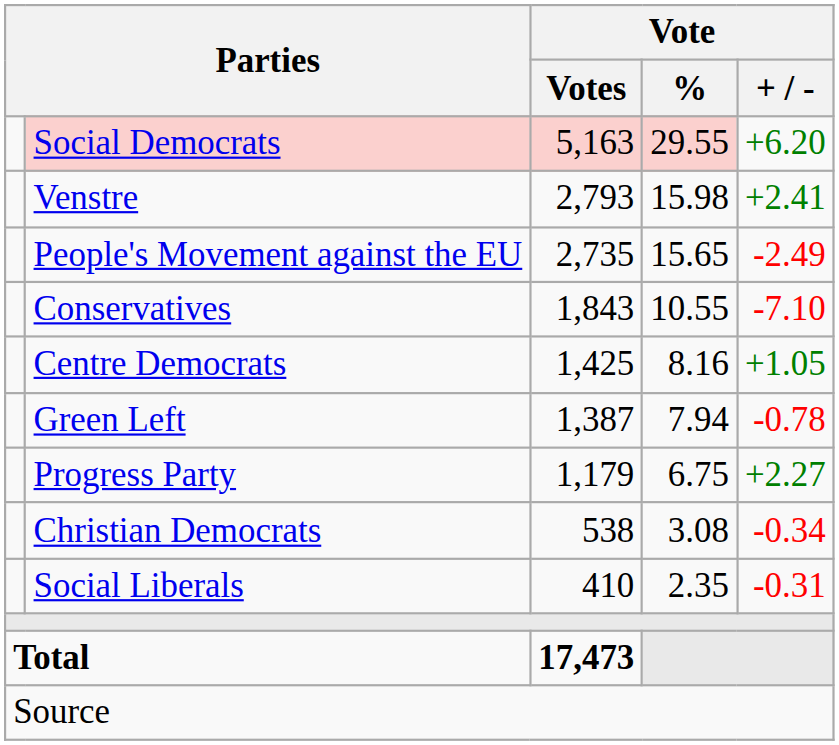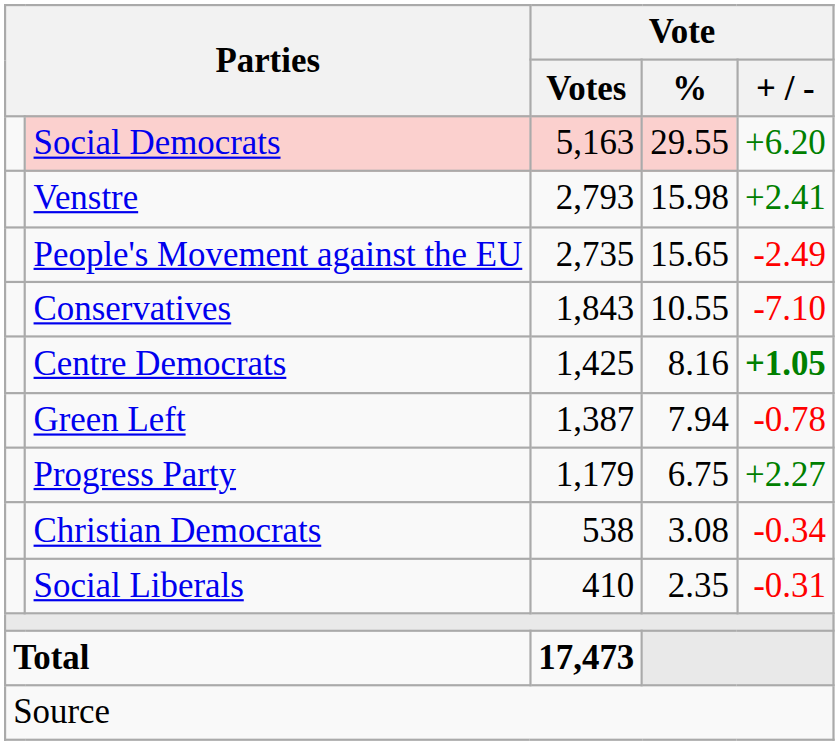(785, 364) normal -> (785, 364) bold
